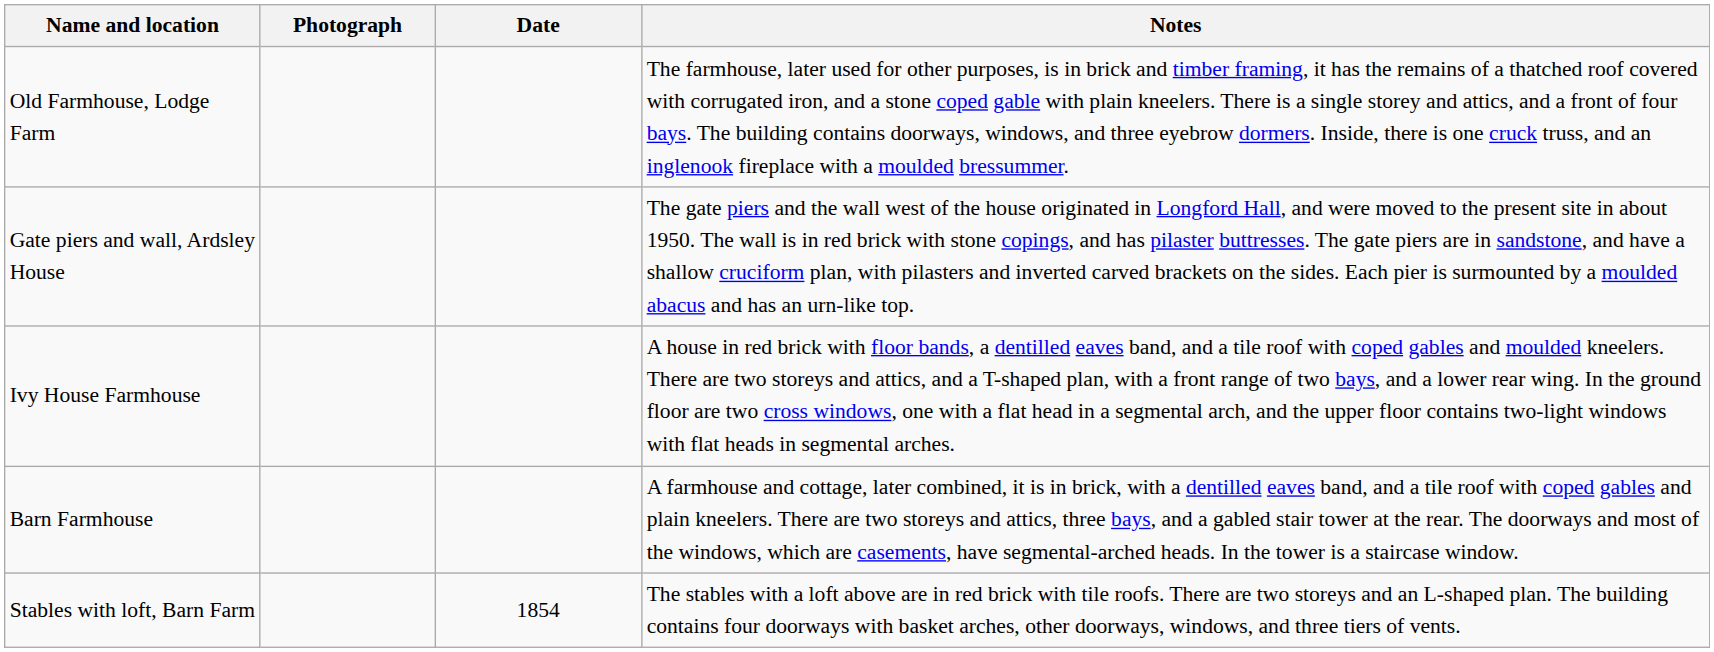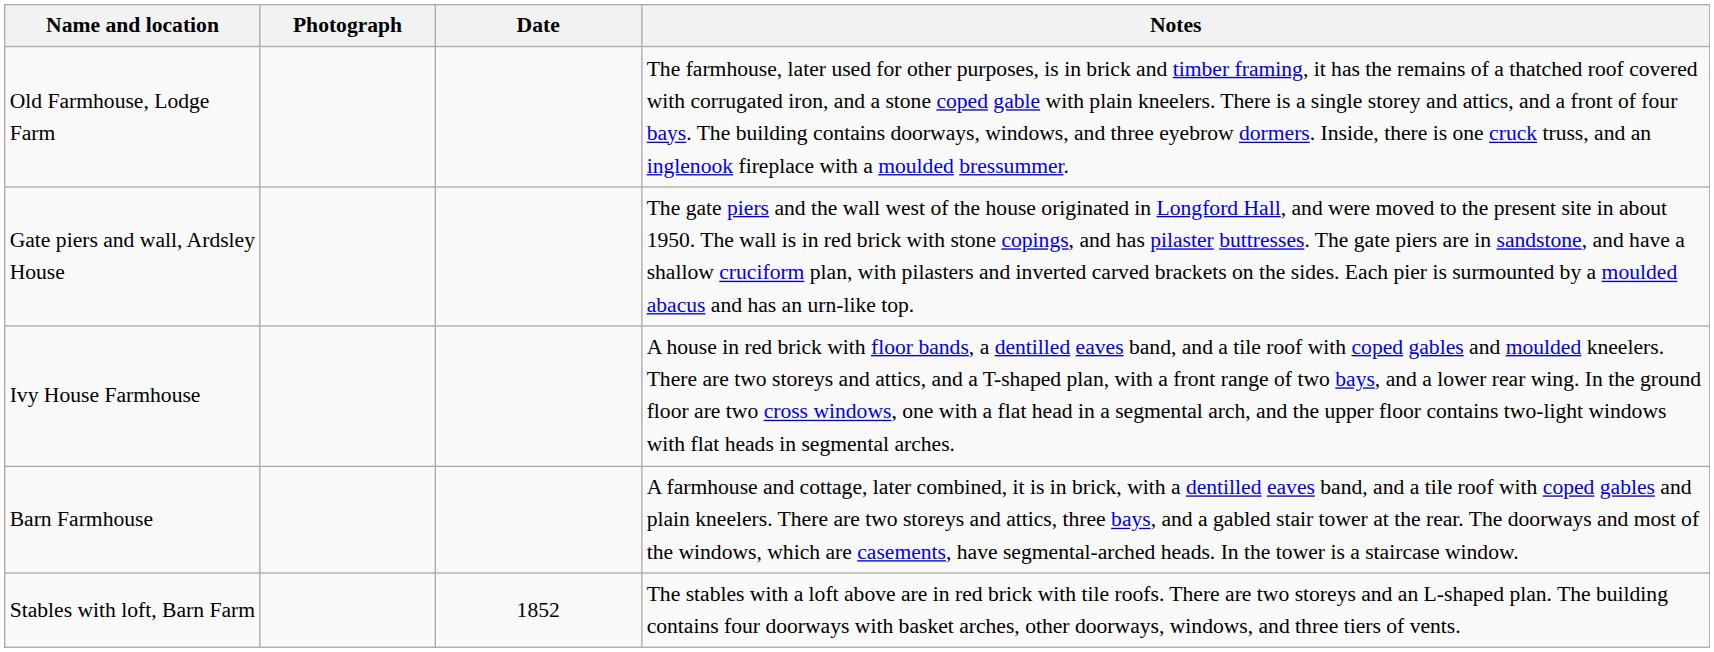(538, 610) 1854 -> (538, 610) 1852
